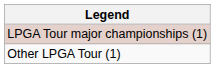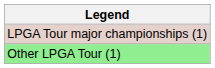(64, 54) no background -> (64, 54) lightgreen background
